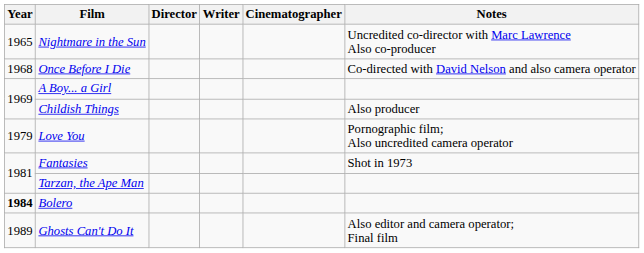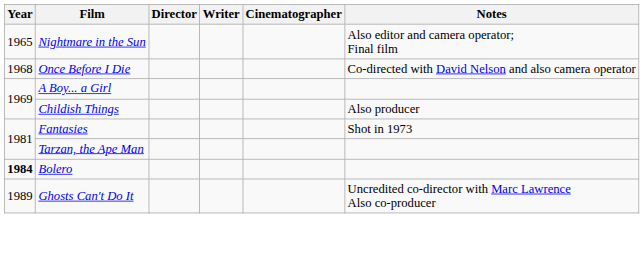(459, 41) Uncredited co-director with Marc Lawrence Also co-producer -> (431, 41) Also editor and camera operator; Final film
- row: (62, 136)
(431, 230) Also editor and camera operator; Final film -> (459, 196) Uncredited co-director with Marc Lawrence Also co-producer
